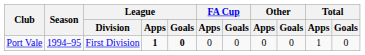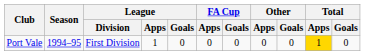(155, 43) bold -> (155, 43) normal
(182, 43) bold -> (182, 43) normal
(319, 43) no background -> (319, 43) gold background
